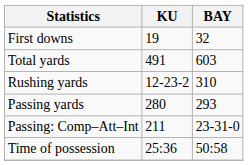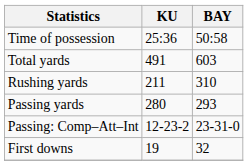rows swapped: (40, 38) <-> (61, 148)
(167, 82) 12-23-2 -> (155, 82) 211
(155, 126) 211 -> (167, 126) 12-23-2
